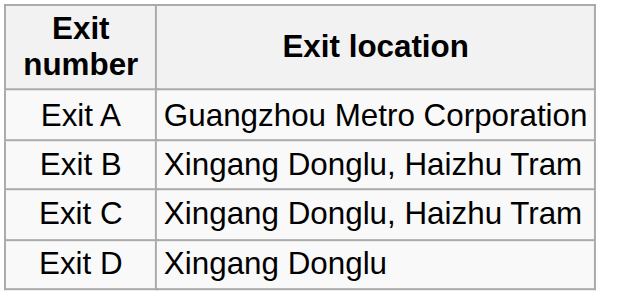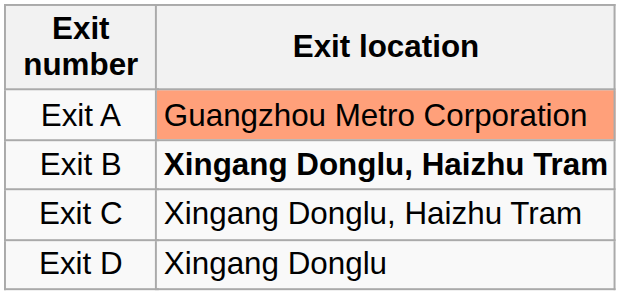(376, 114) no background -> (376, 114) lightsalmon background
(373, 164) normal -> (386, 164) bold
